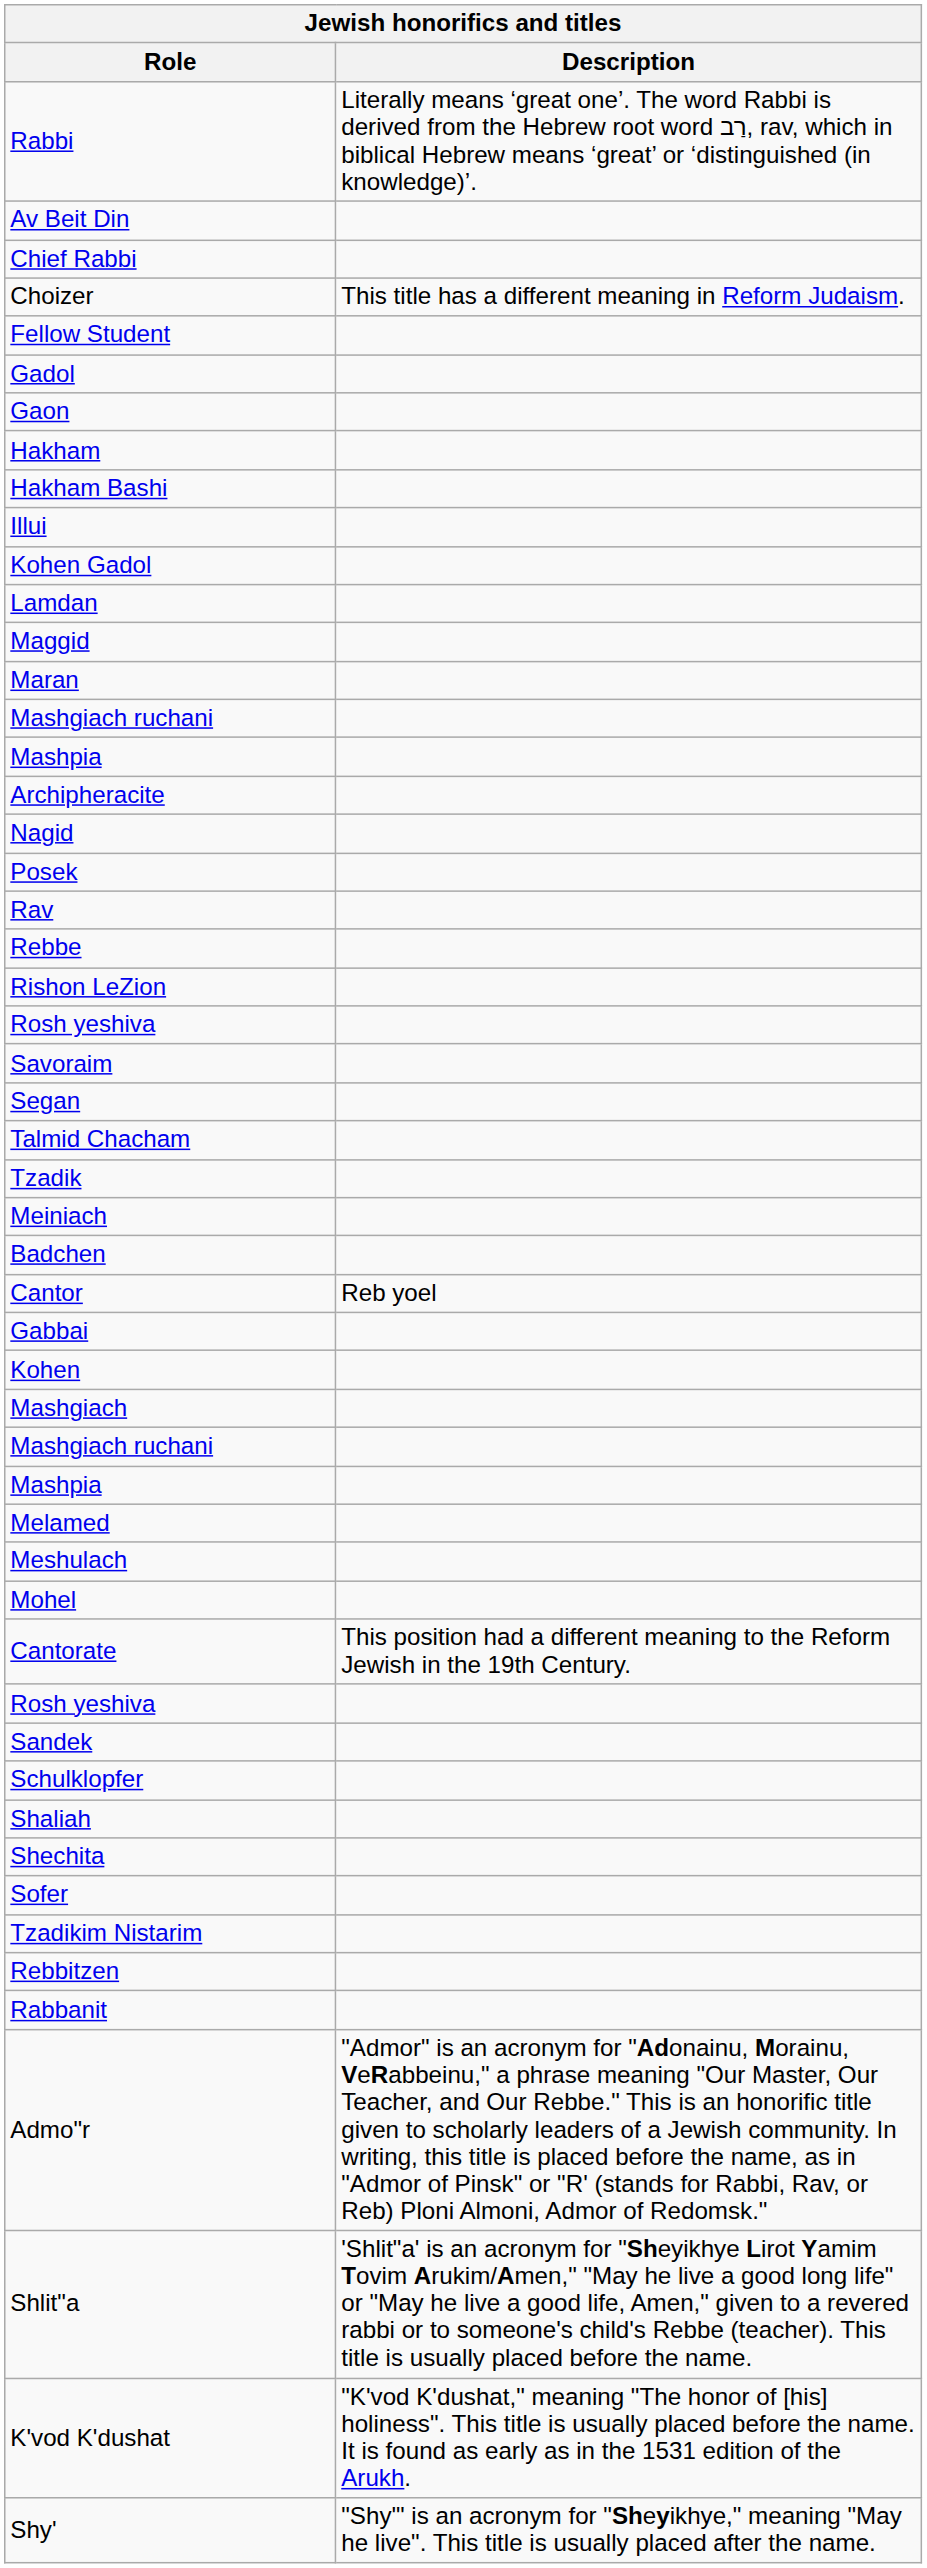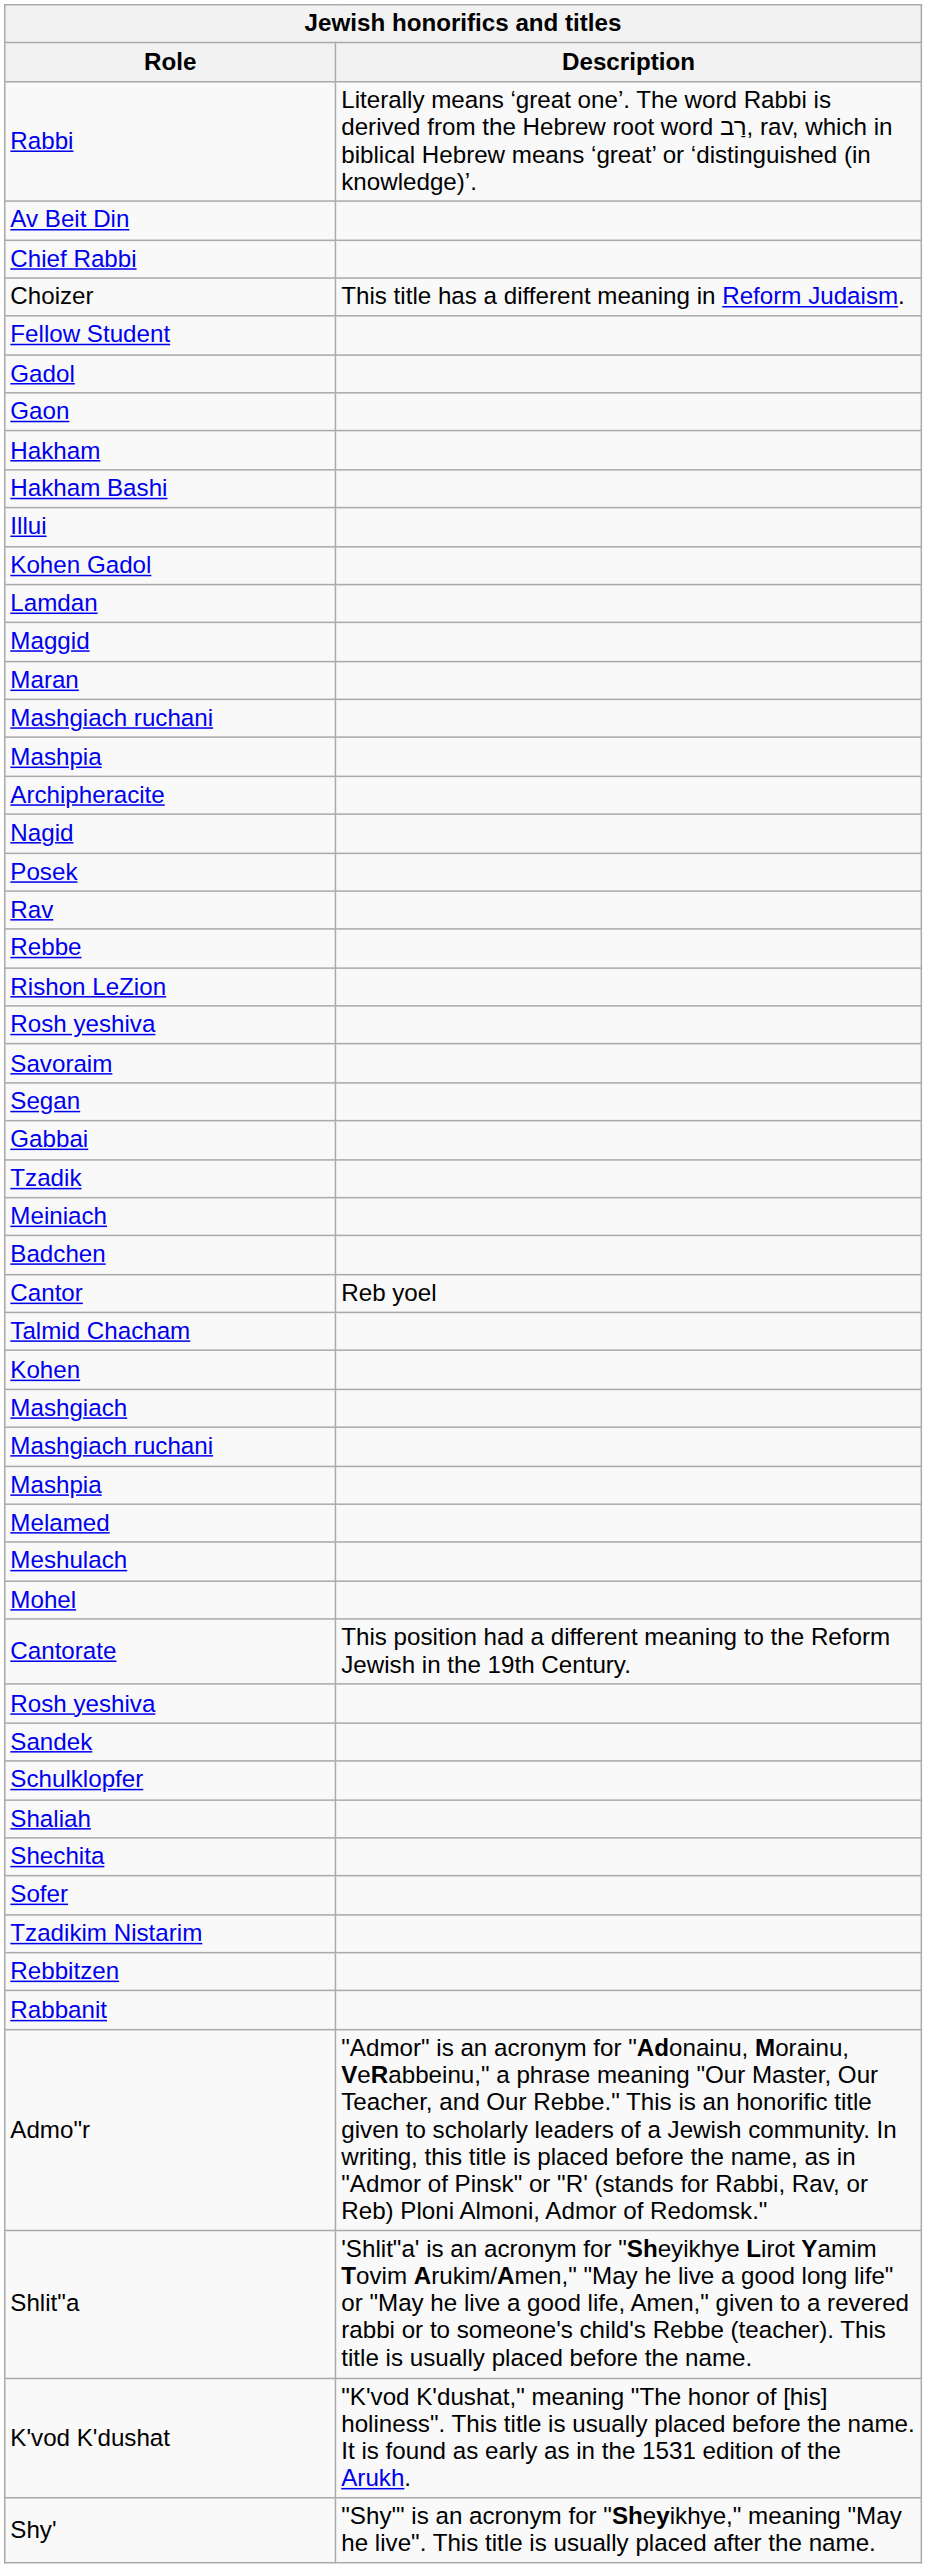(100, 1139) Talmid Chacham -> (49, 1139) Gabbai
(49, 1331) Gabbai -> (100, 1331) Talmid Chacham
